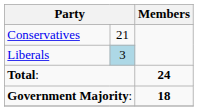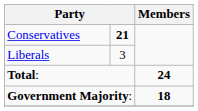(122, 34) normal -> (122, 34) bold
(122, 55) lightblue background -> (122, 55) no background
